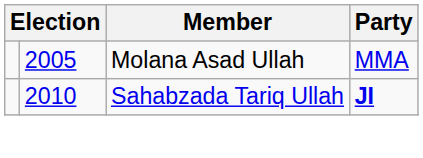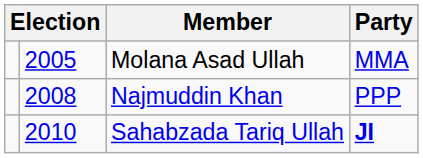+ row: (197, 96)
